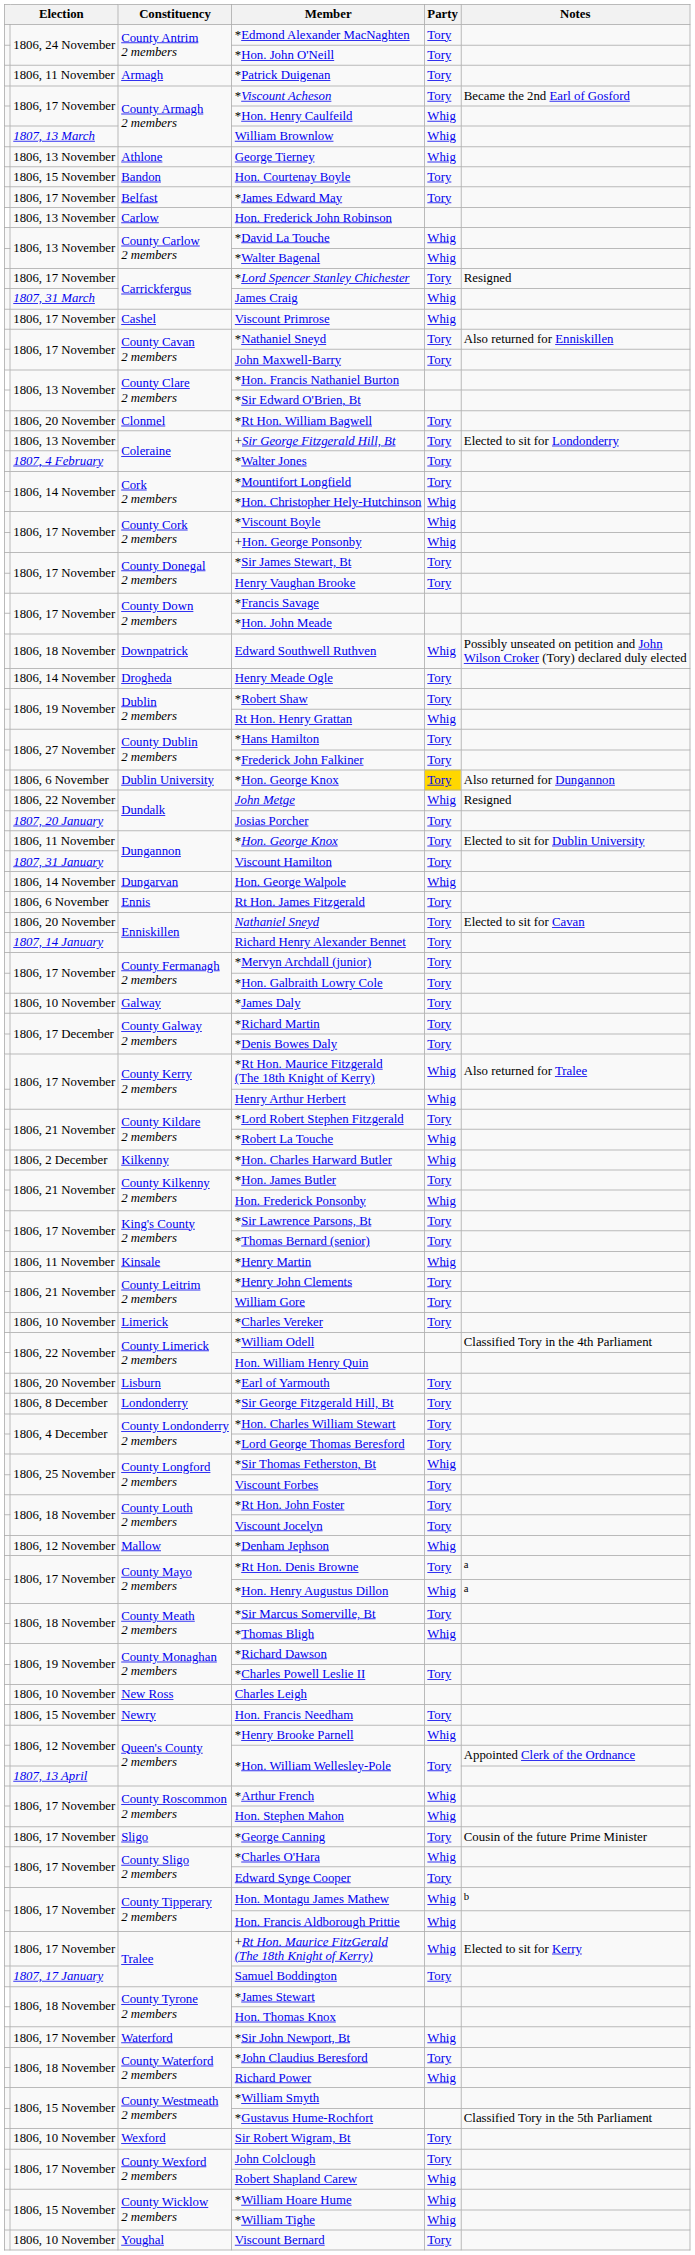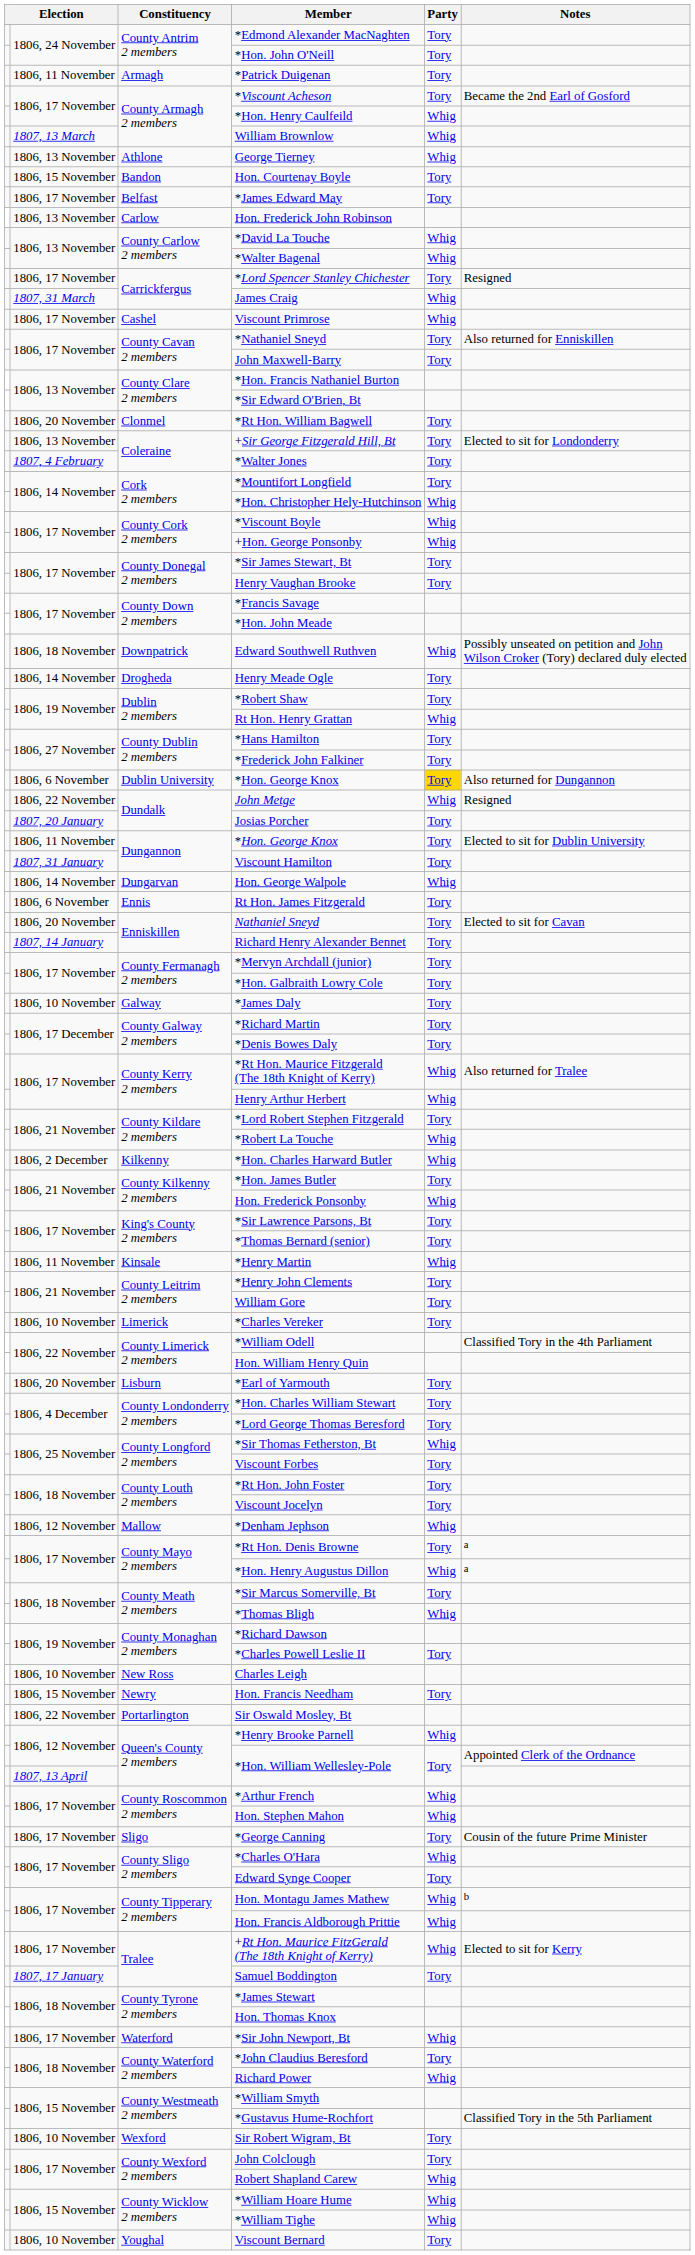- row: (60, 1403)
+ row: (64, 1714)
